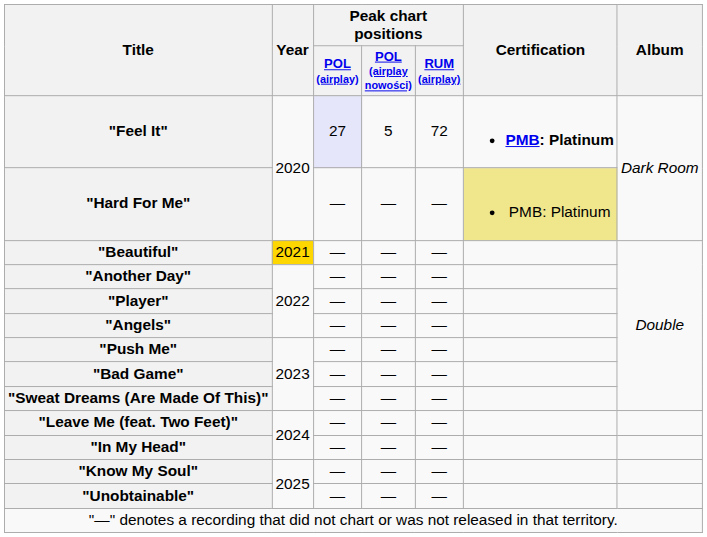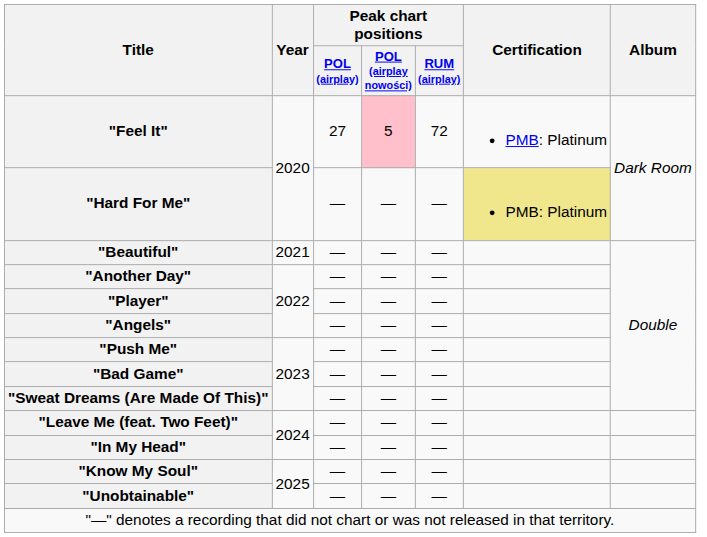(337, 131) lavender background -> (337, 131) no background
(388, 131) no background -> (388, 131) pink background
(540, 140) bold -> (537, 140) normal
(293, 252) gold background -> (293, 252) no background
